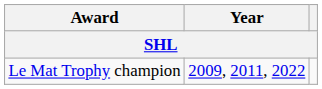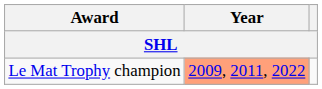(247, 71) no background -> (247, 71) lightsalmon background
